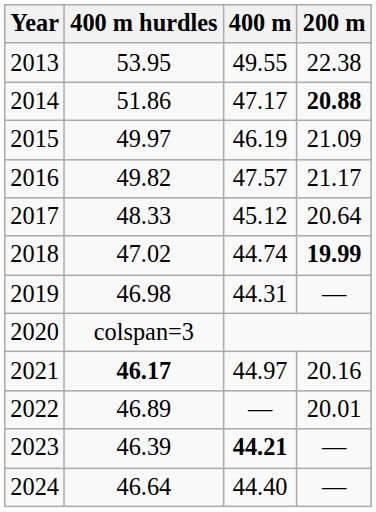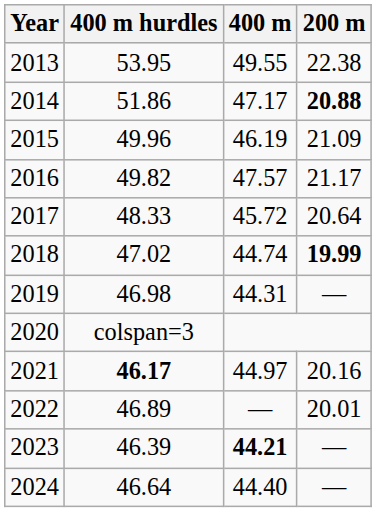(144, 139) 49.97 -> (144, 139) 49.96
(260, 216) 45.12 -> (260, 216) 45.72
